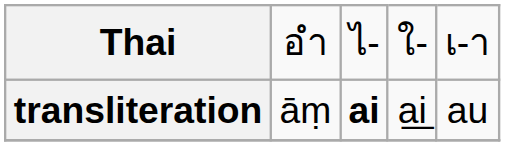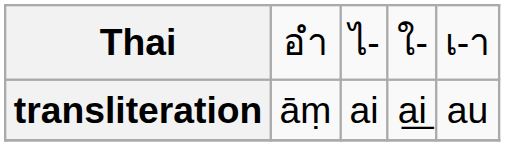(364, 109) bold -> (364, 109) normal
